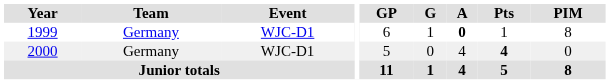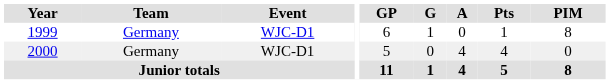(462, 32) bold -> (462, 32) normal
(504, 51) bold -> (504, 51) normal
